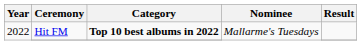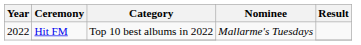(154, 31) bold -> (151, 31) normal
